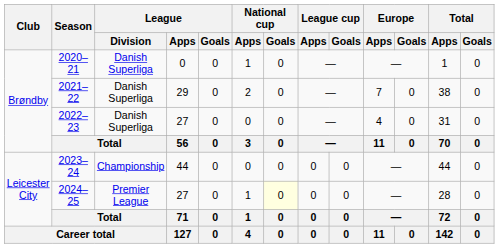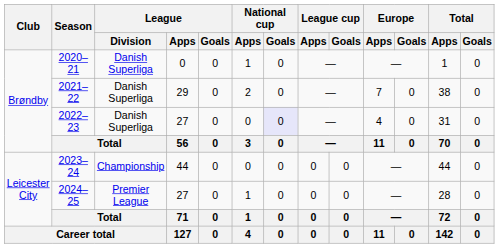(281, 121) no background -> (281, 121) lavender background
(281, 195) lightyellow background -> (281, 195) no background
